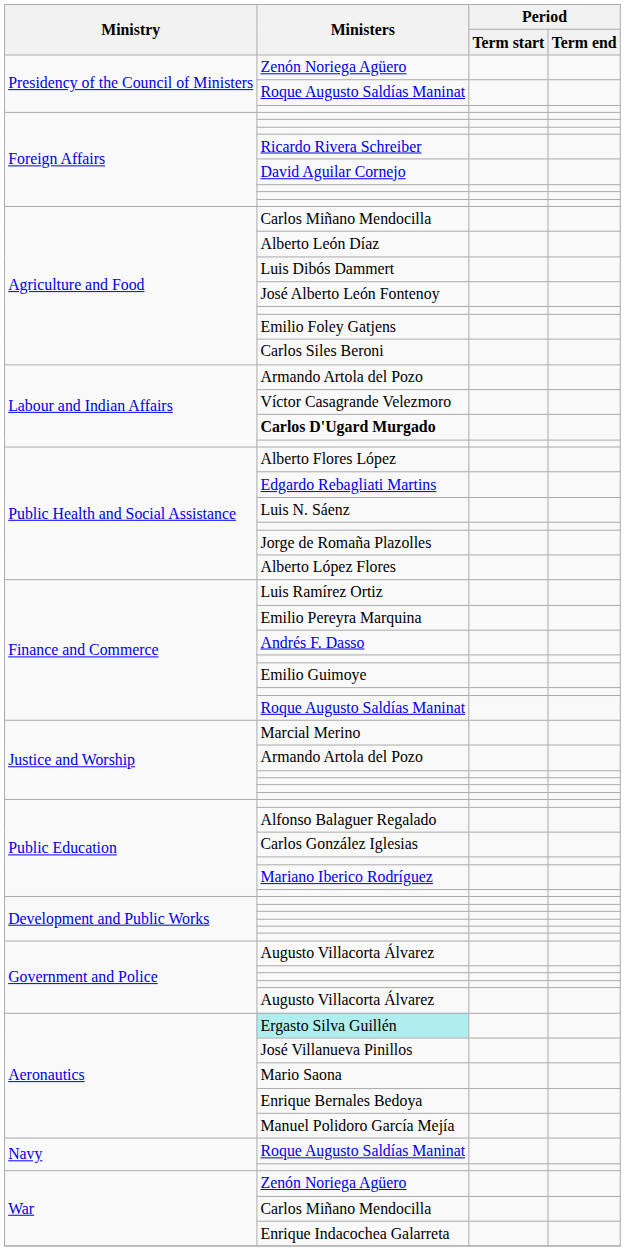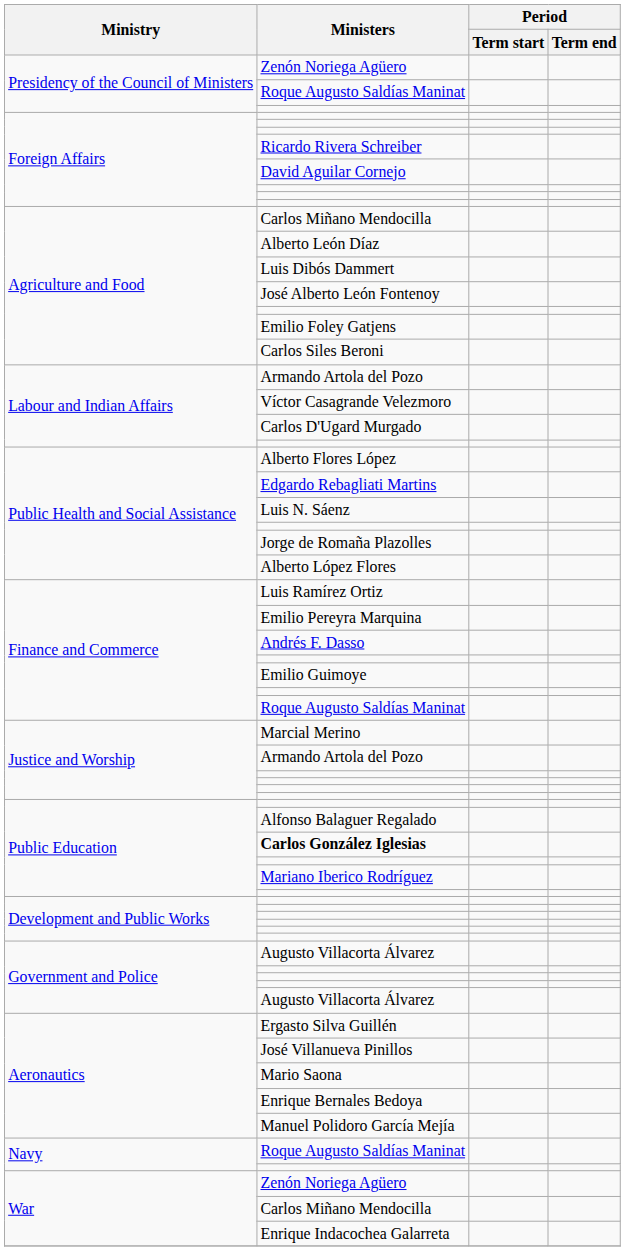(348, 427) bold -> (341, 427) normal
(339, 844) normal -> (343, 844) bold
(329, 1025) paleturquoise background -> (329, 1025) no background
